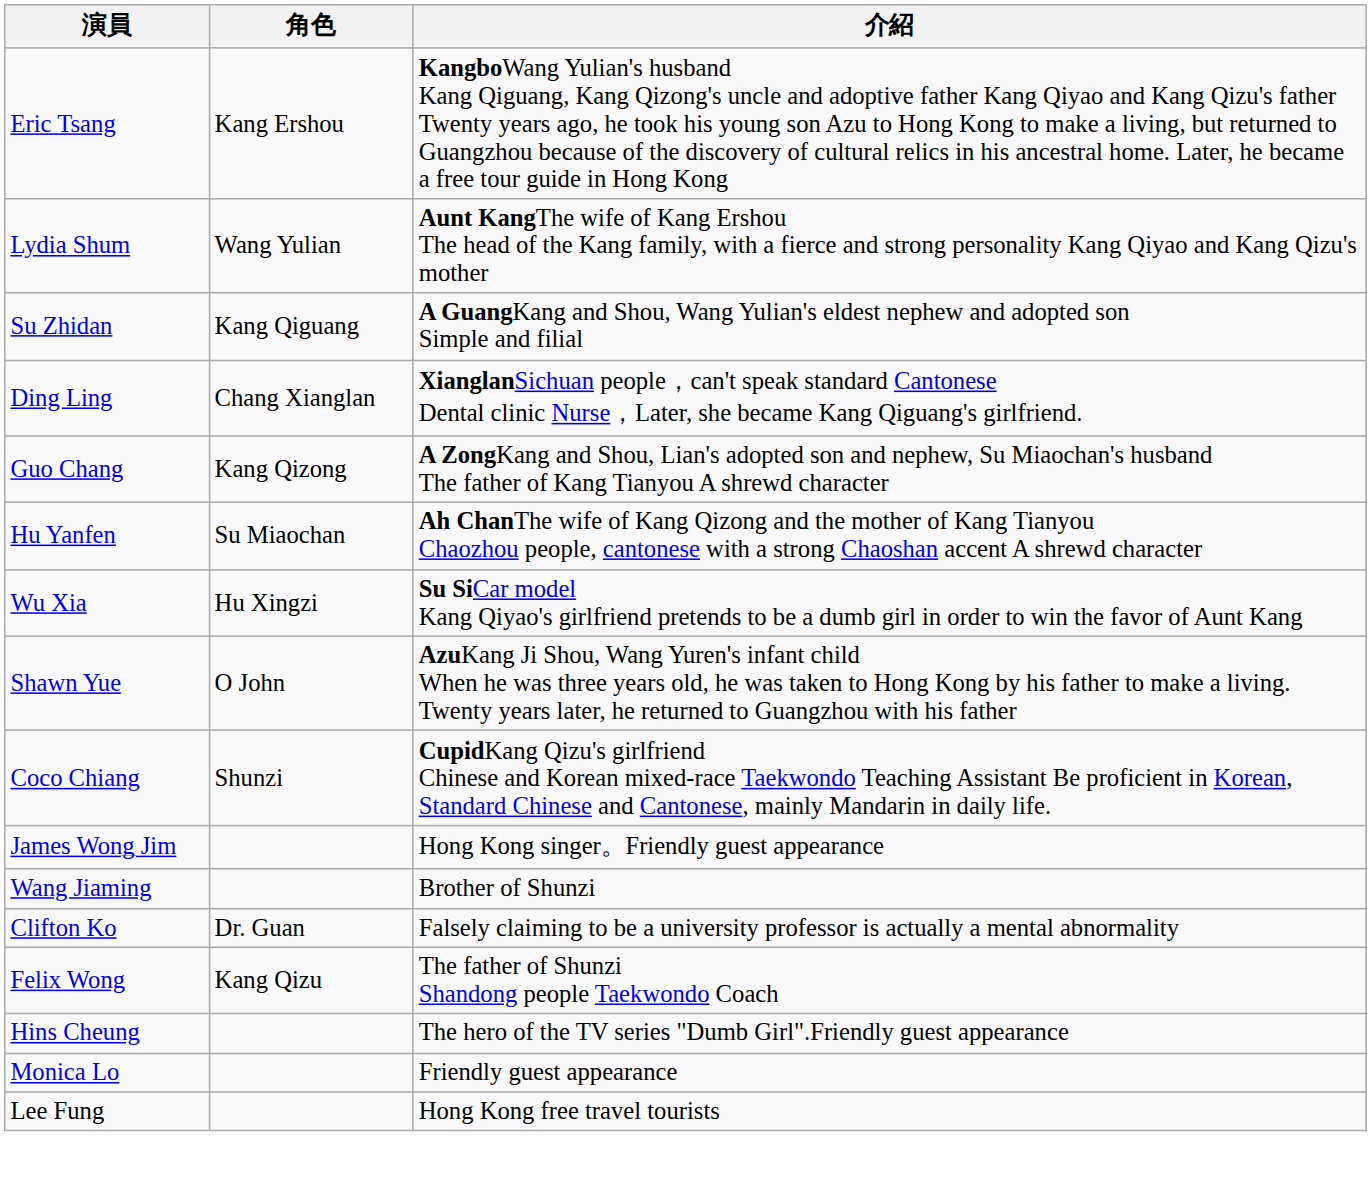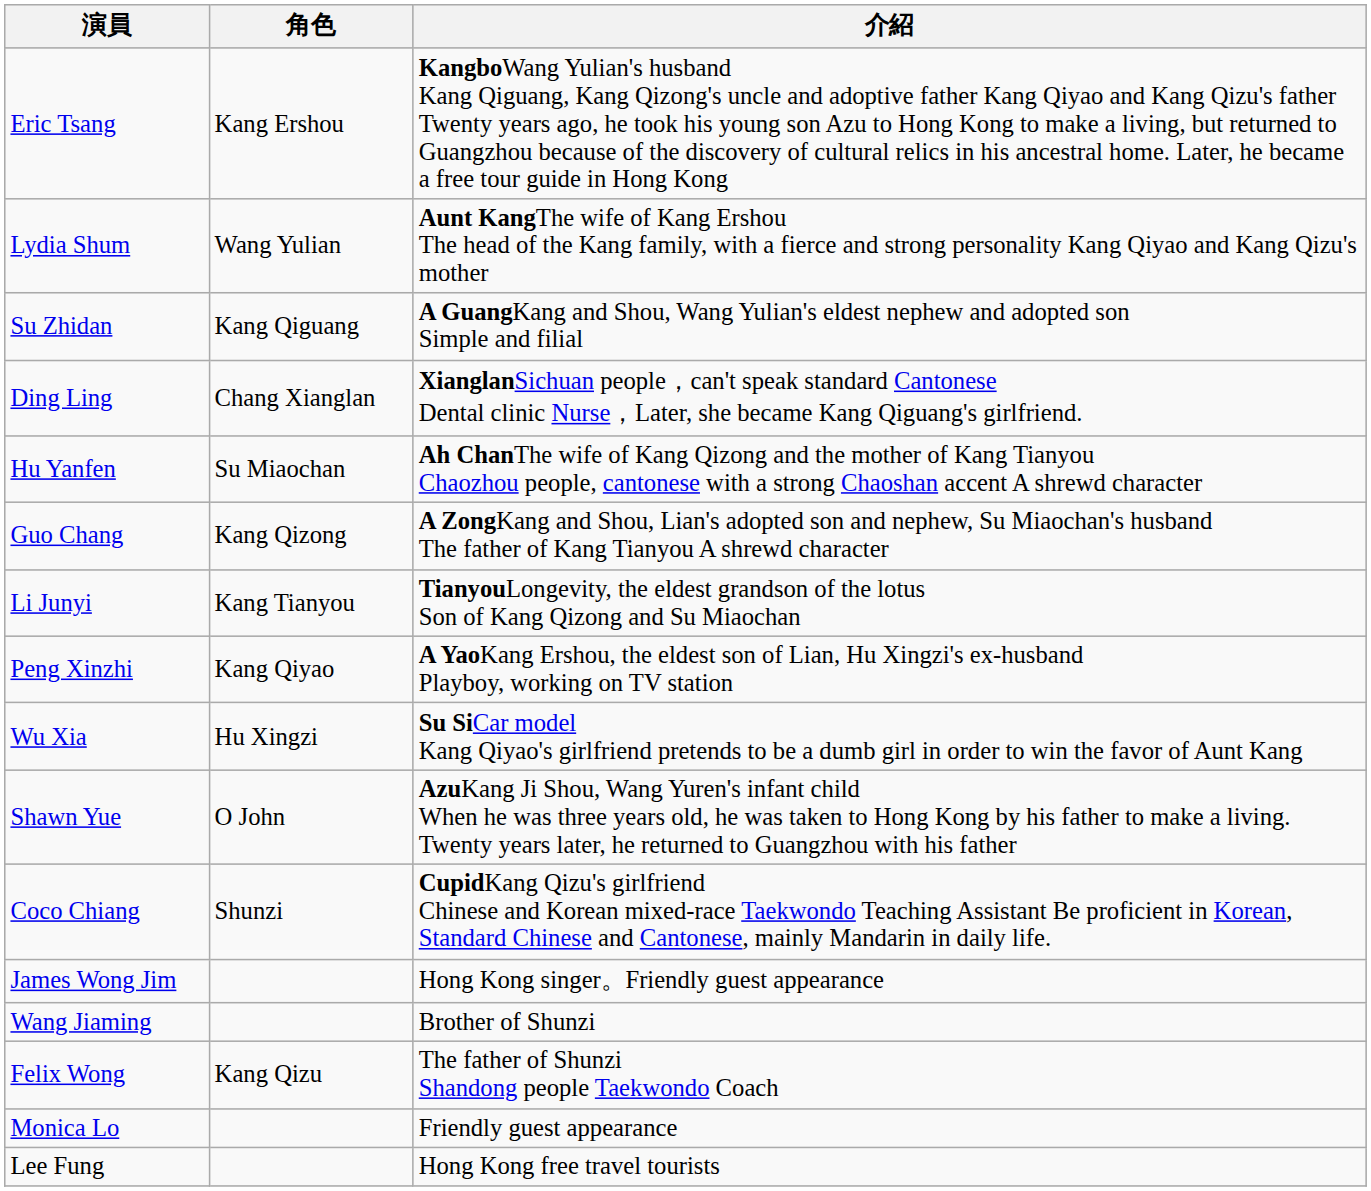rows swapped: (67, 468) <-> (63, 535)
+ row: (51, 602)
+ row: (72, 669)
- row: (63, 927)
- row: (75, 1033)
